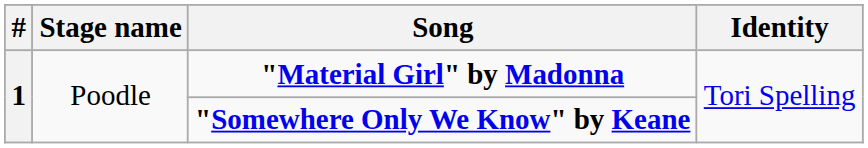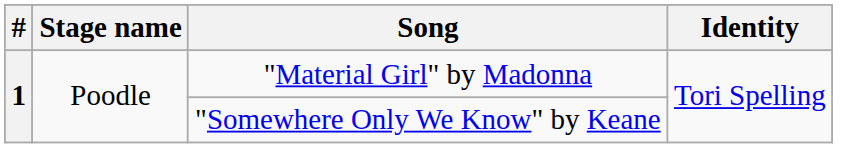(443, 73) bold -> (428, 73) normal
(443, 119) bold -> (428, 119) normal
